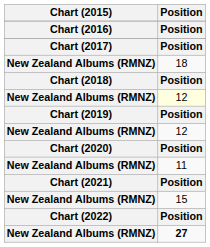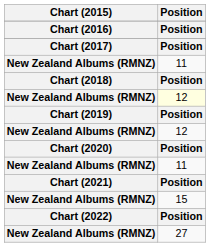(181, 64) 18 -> (181, 64) 11
(181, 234) bold -> (181, 234) normal
